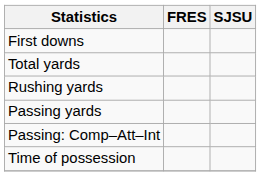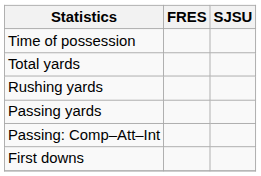rows swapped: (46, 40) <-> (72, 158)
